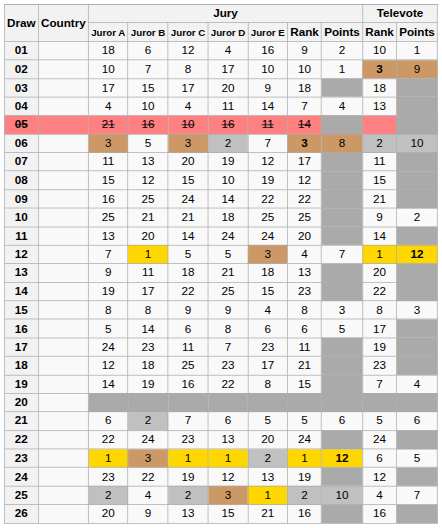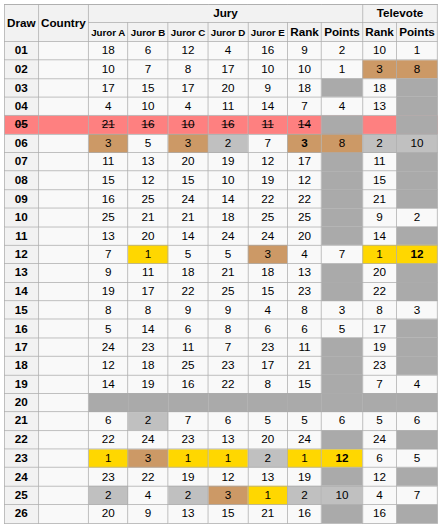(380, 69) bold -> (380, 69) normal
(417, 69) 9 -> (417, 69) 8
